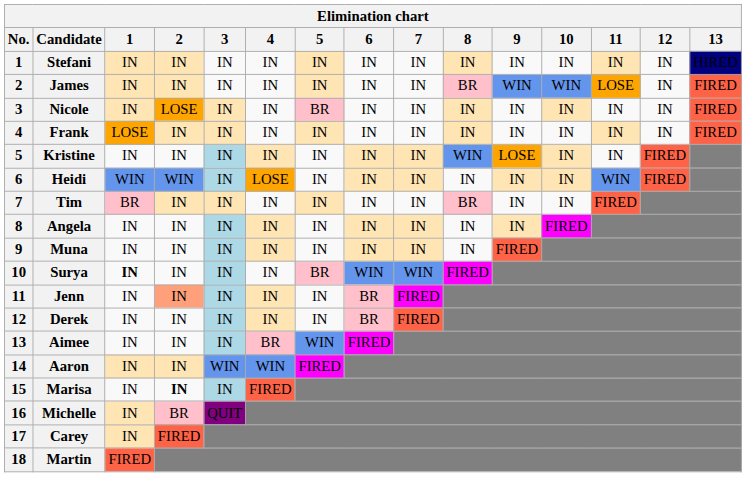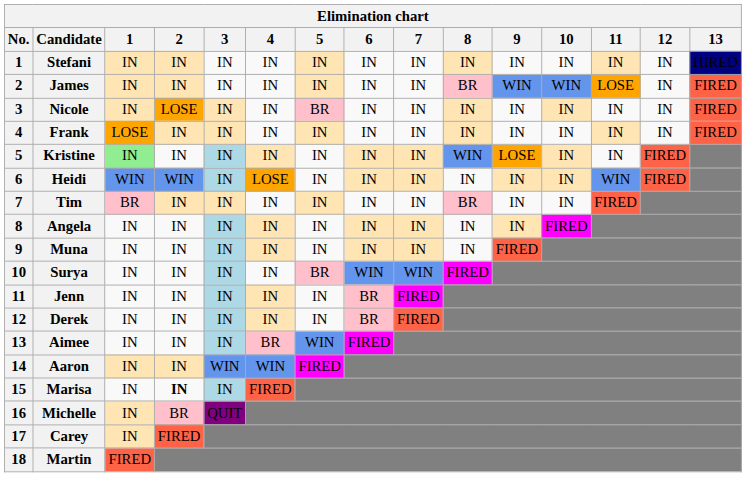(130, 156) no background -> (130, 156) lightgreen background
(130, 272) bold -> (130, 272) normal
(179, 296) lightsalmon background -> (179, 296) no background
